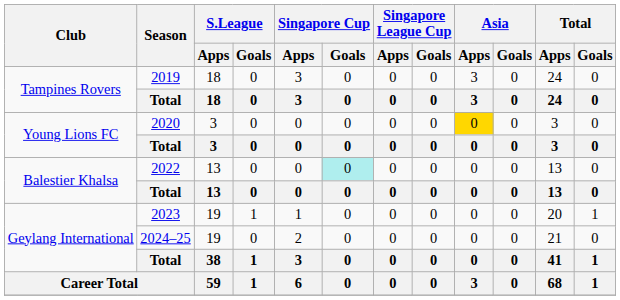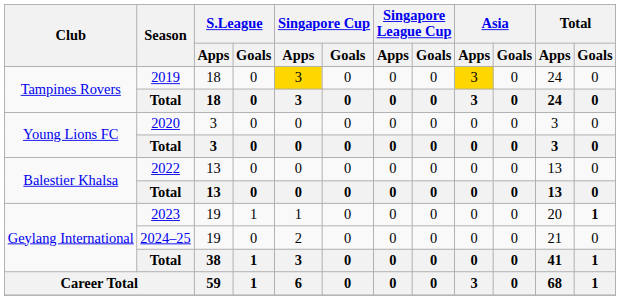(298, 77) no background -> (298, 77) gold background
(474, 77) no background -> (474, 77) gold background
(474, 123) gold background -> (474, 123) no background
(348, 169) paleturquoise background -> (348, 169) no background
(595, 214) normal -> (595, 214) bold
